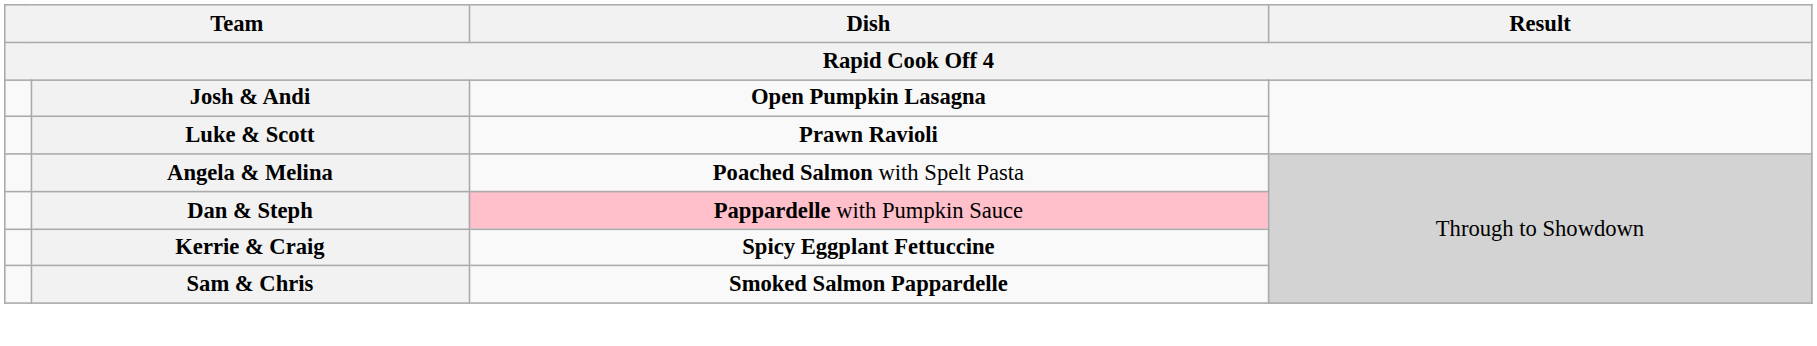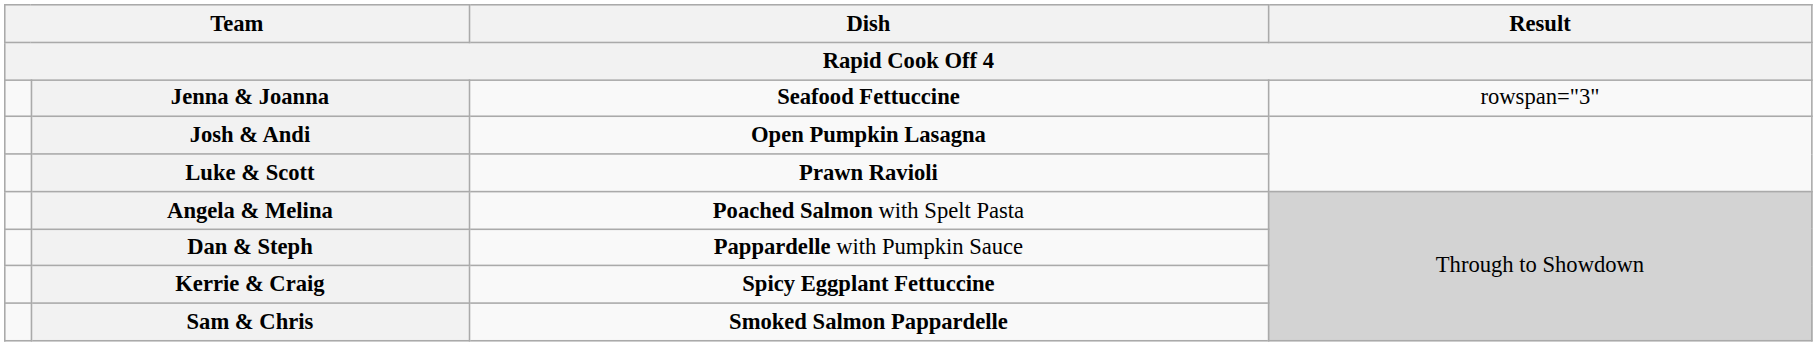+ row: (250, 98)
(868, 209) pink background -> (868, 247) no background
